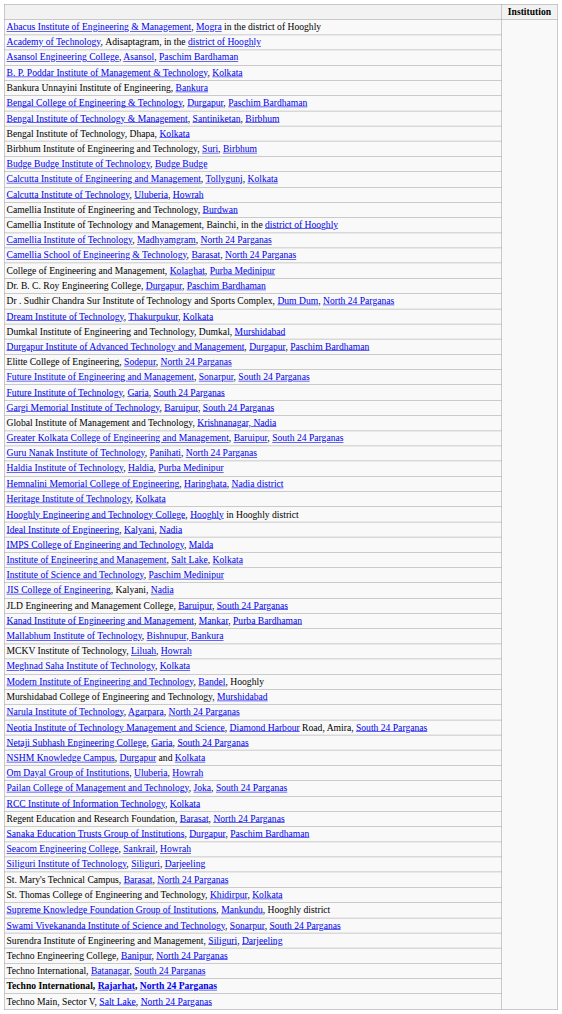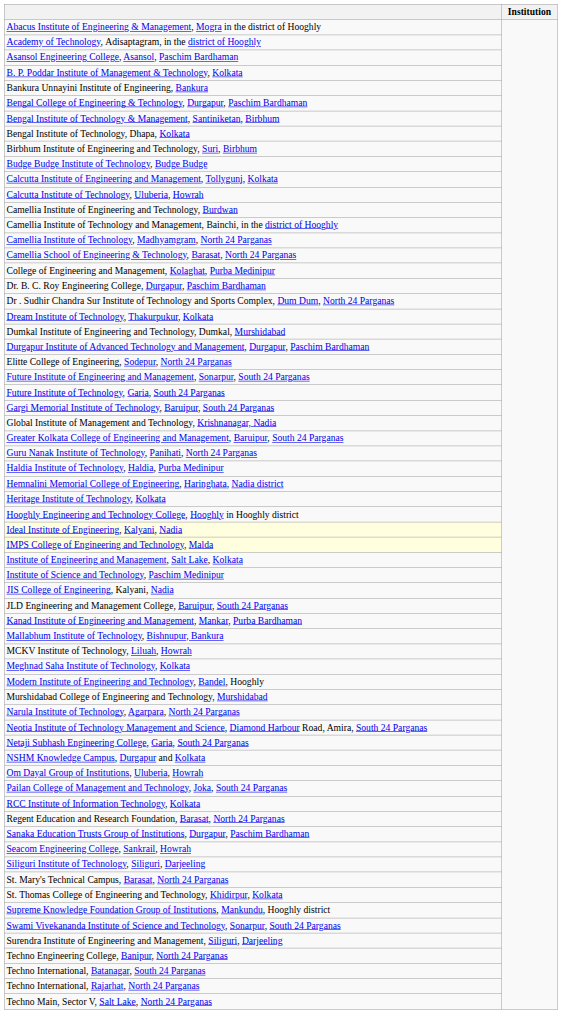(94, 529) no background -> (94, 529) lightyellow background
(110, 544) no background -> (110, 544) lightyellow background
(112, 986) bold -> (103, 986) normal
